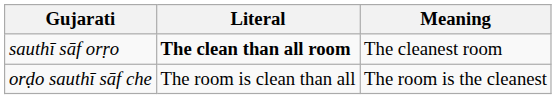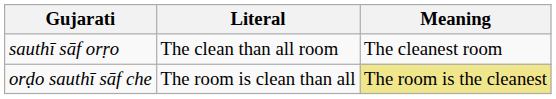(256, 49) bold -> (249, 49) normal
(456, 78) no background -> (456, 78) khaki background
